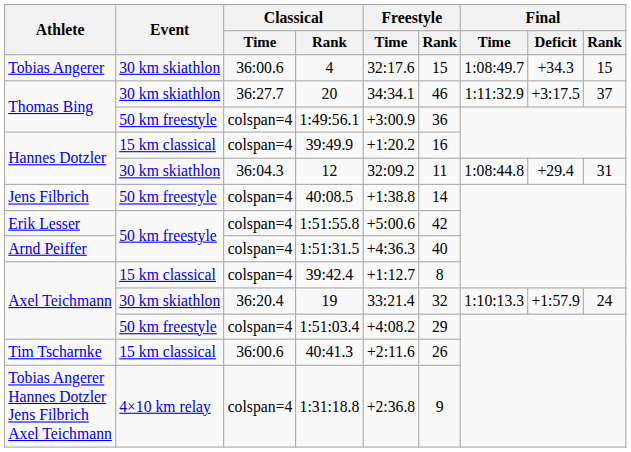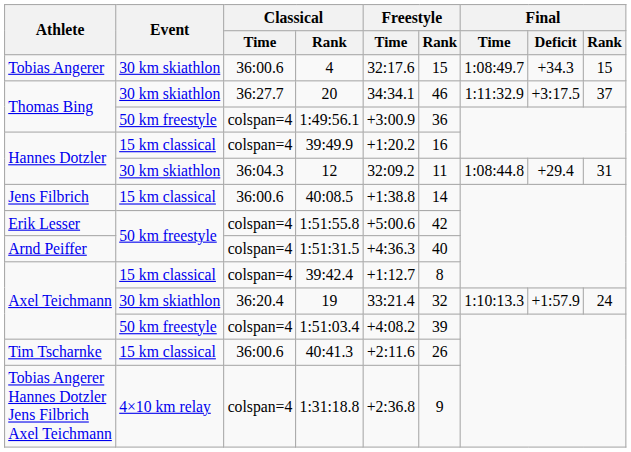(168, 197) 50 km freestyle -> (168, 197) 15 km classical
(260, 197) colspan=4 -> (260, 197) 36:00.6
(440, 327) 29 -> (440, 327) 39
